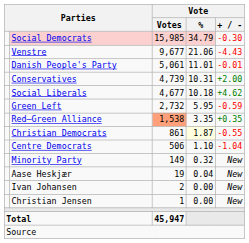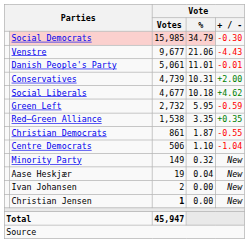(172, 120) lightsalmon background -> (172, 120) no background
(203, 133) lightyellow background -> (203, 133) no background
(182, 201) normal -> (182, 201) bold
